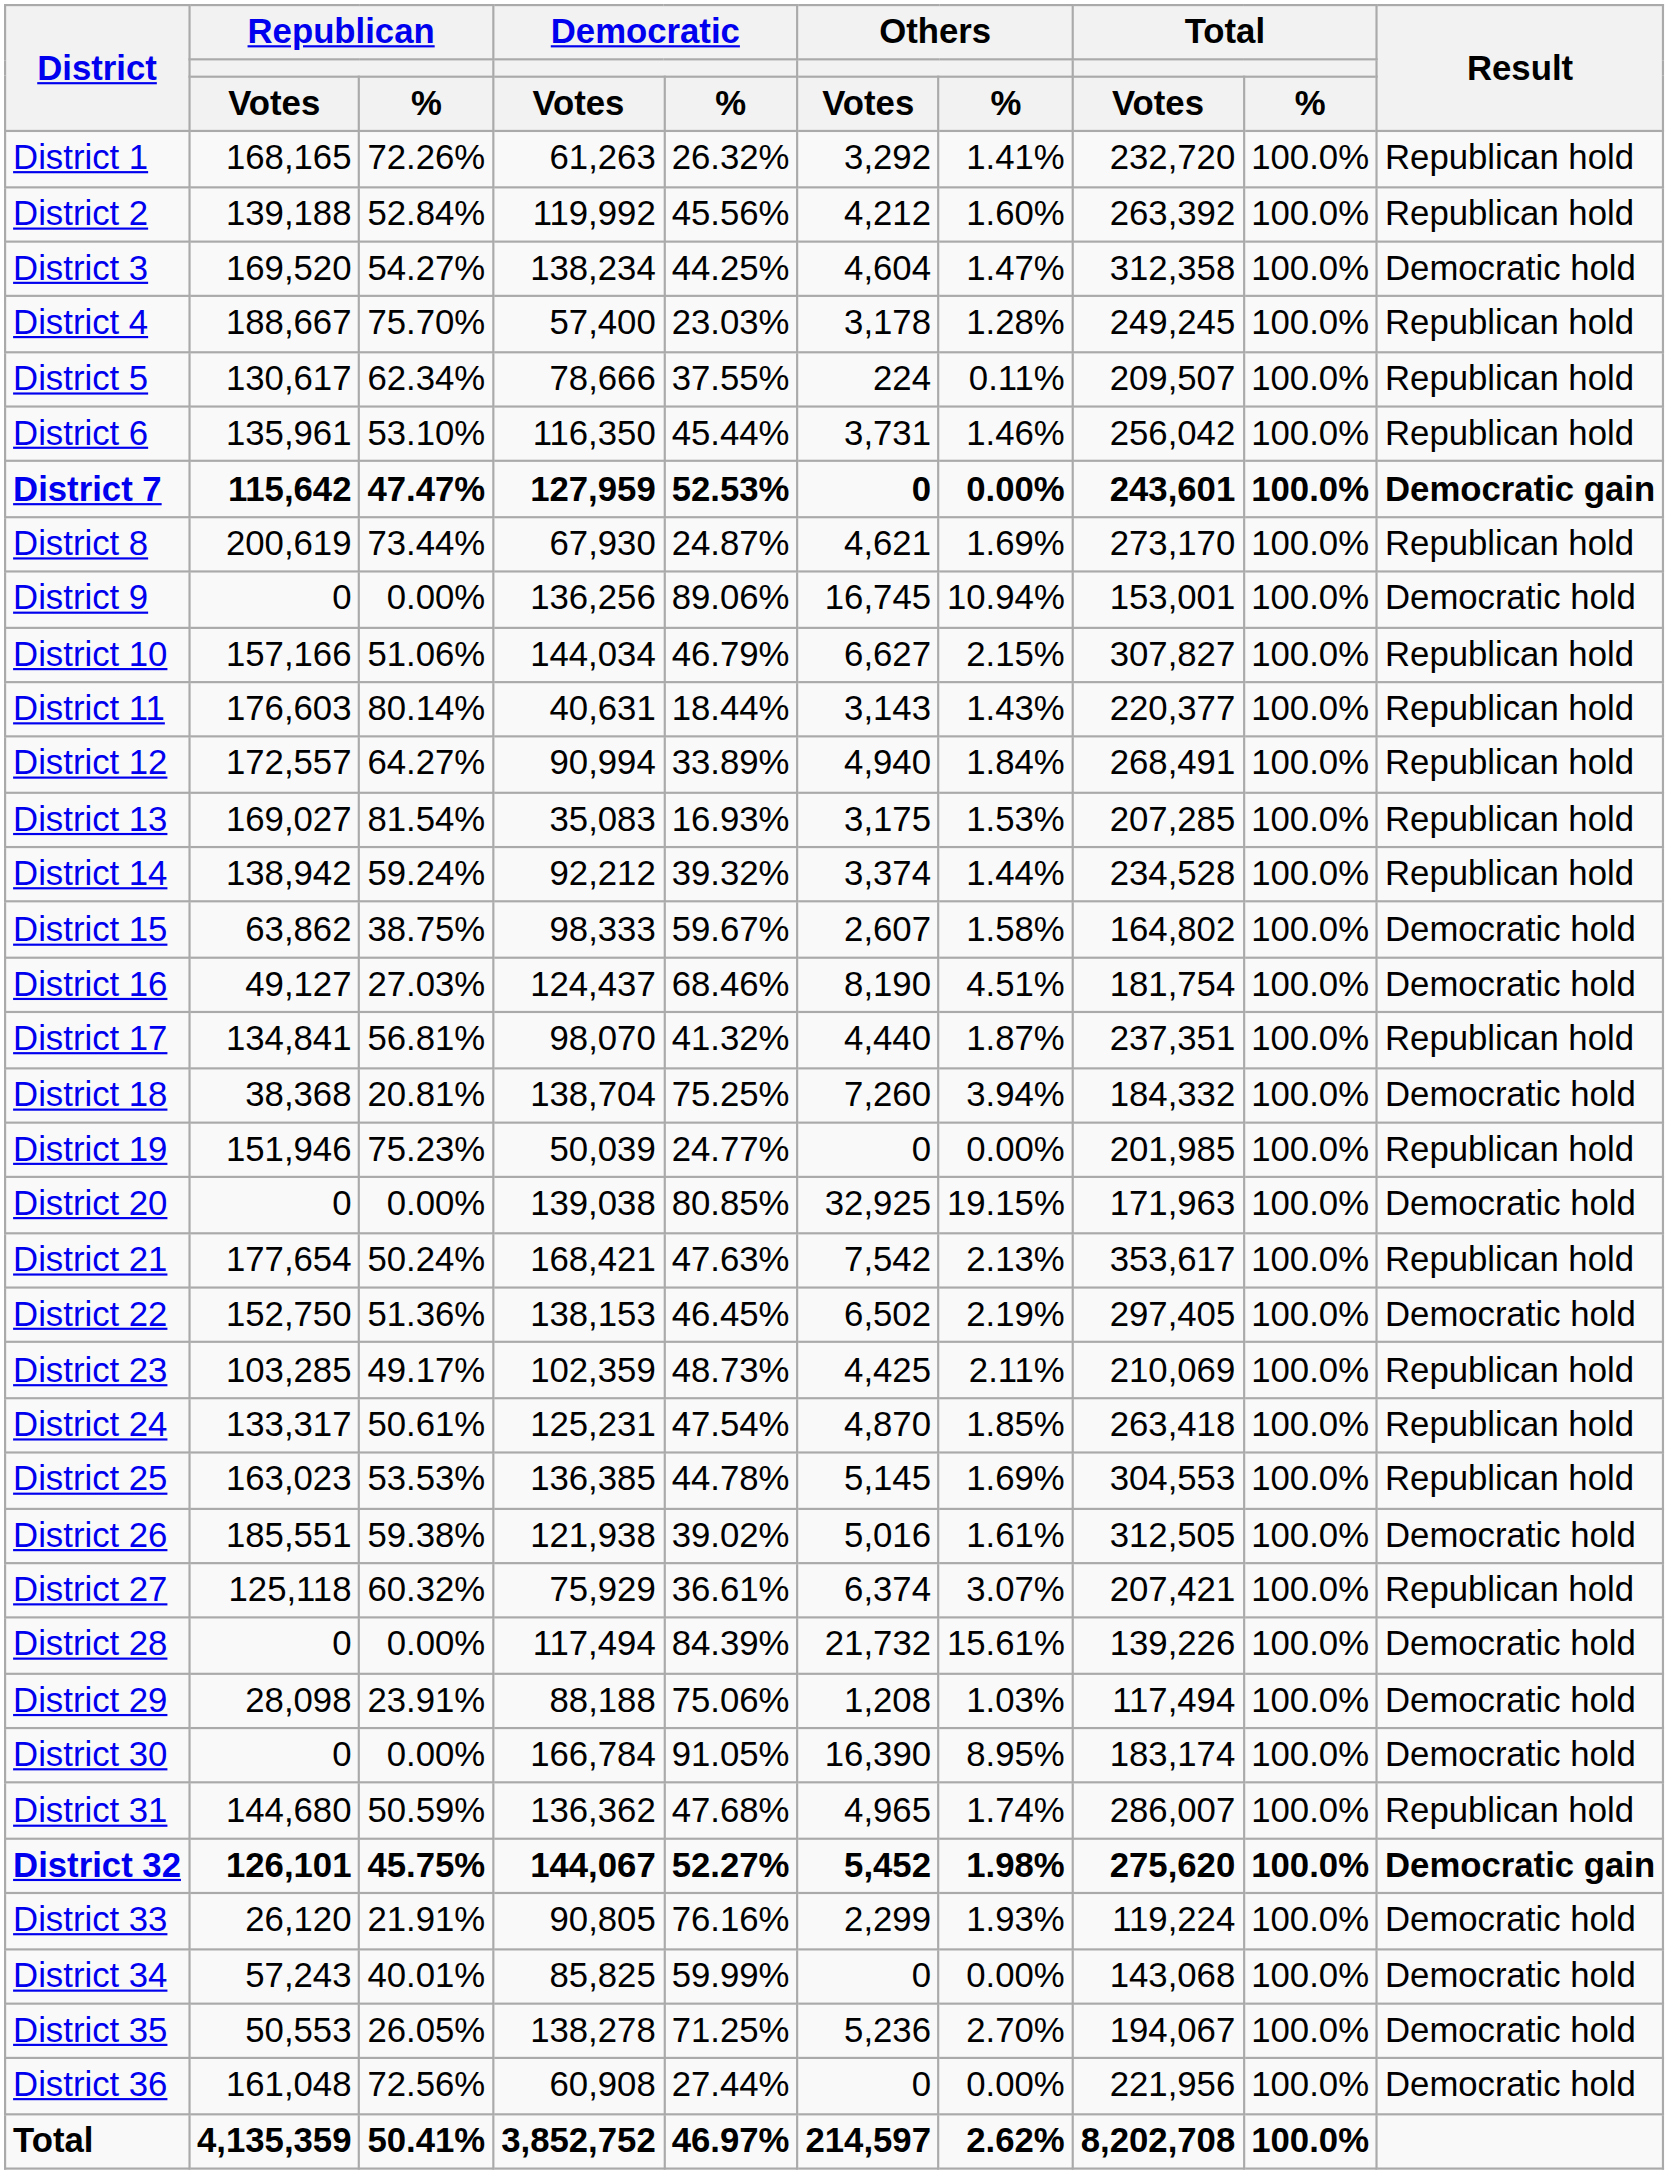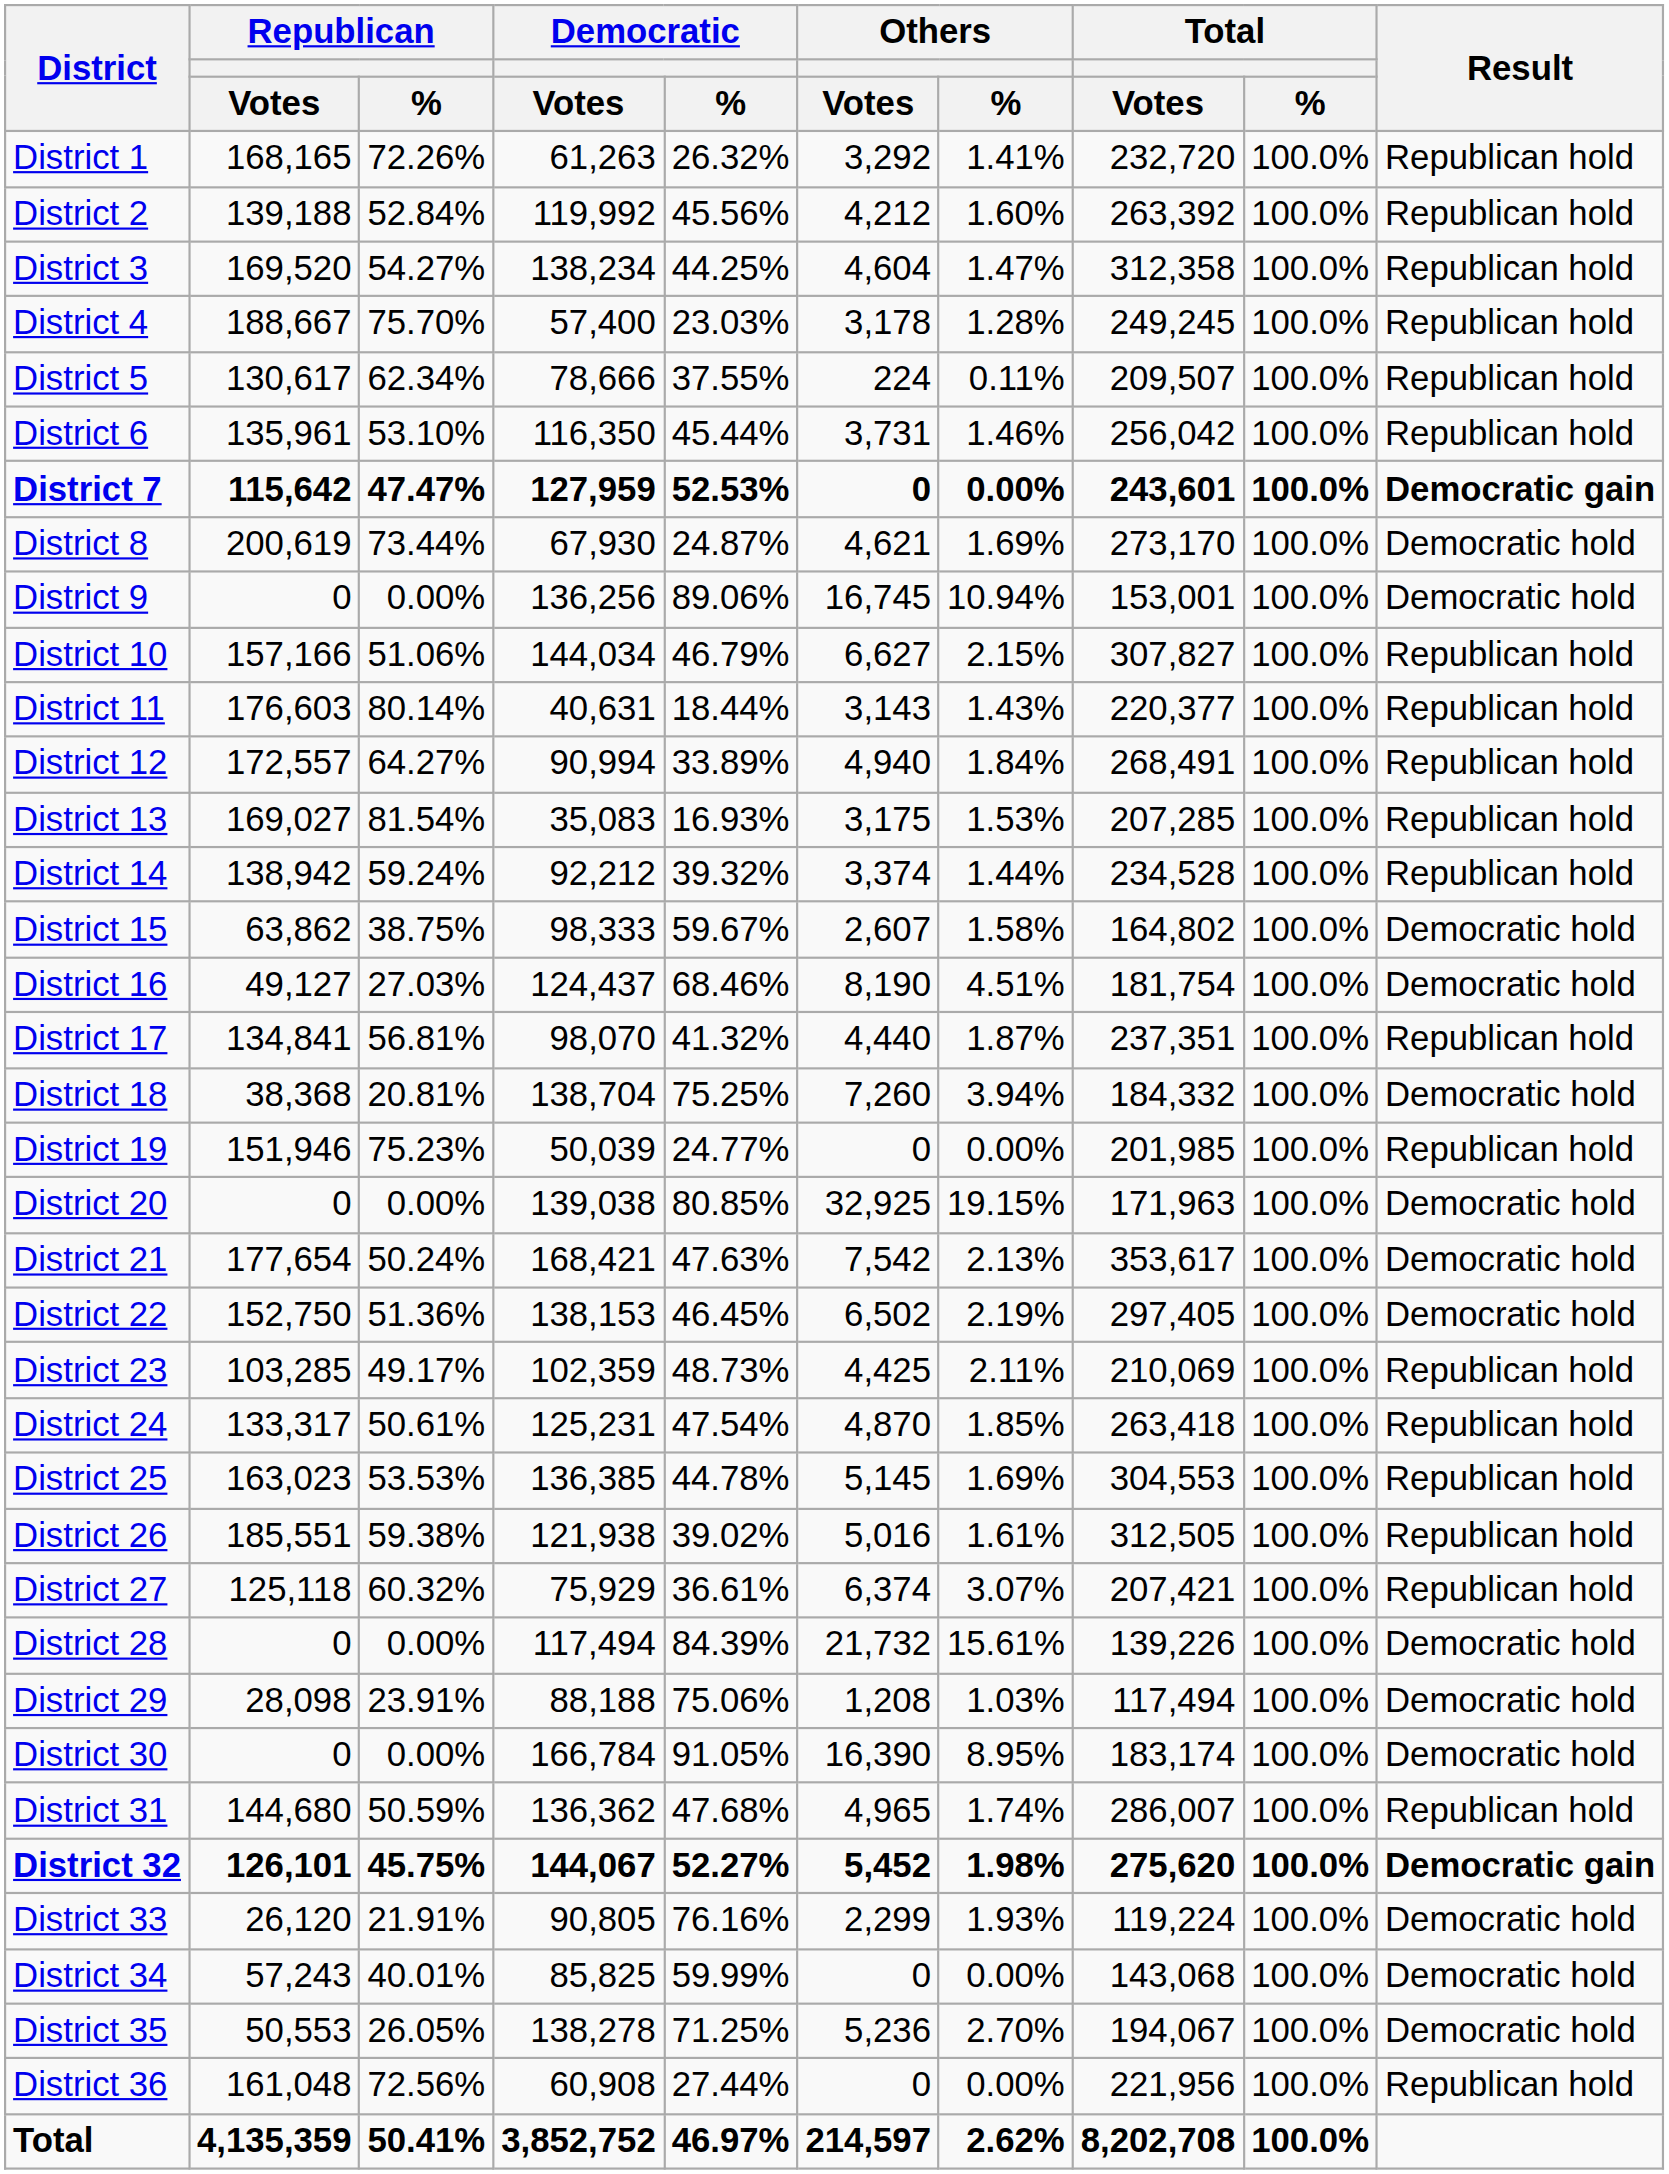(1510, 268) Democratic hold -> (1510, 268) Republican hold
(1510, 543) Republican hold -> (1510, 543) Democratic hold
(1510, 1259) Republican hold -> (1510, 1259) Democratic hold
(1510, 1534) Democratic hold -> (1510, 1534) Republican hold
(1510, 2085) Democratic hold -> (1510, 2085) Republican hold
